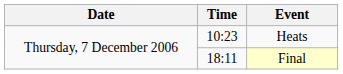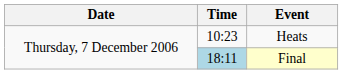(222, 58) no background -> (222, 58) lightblue background
